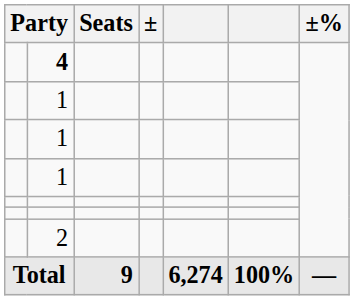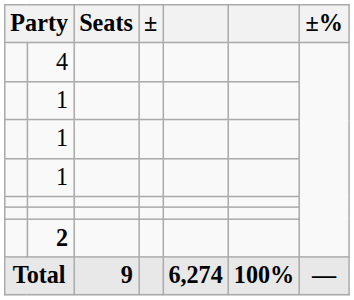(62, 61) bold -> (62, 61) normal
(62, 237) normal -> (62, 237) bold
